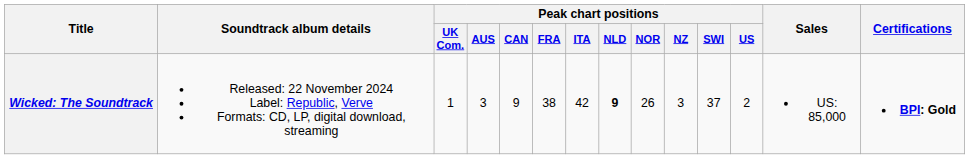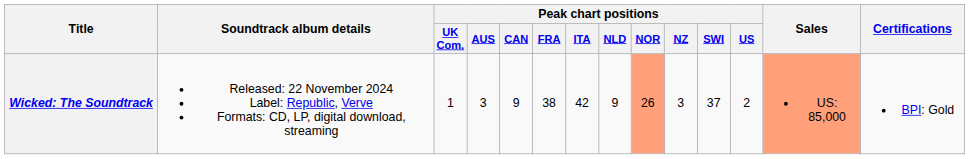(615, 103) bold -> (615, 103) normal
(648, 103) no background -> (648, 103) lightsalmon background
(812, 111) no background -> (812, 111) lightsalmon background
(912, 111) bold -> (912, 111) normal
